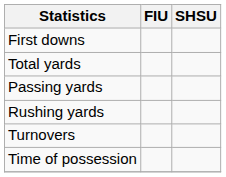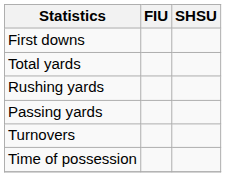rows swapped: (56, 111) <-> (55, 88)
